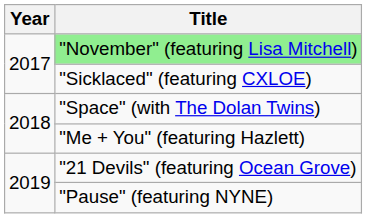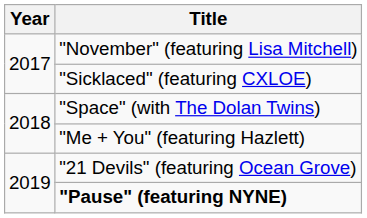(208, 49) lightgreen background -> (208, 49) no background
(166, 197) normal -> (173, 197) bold
